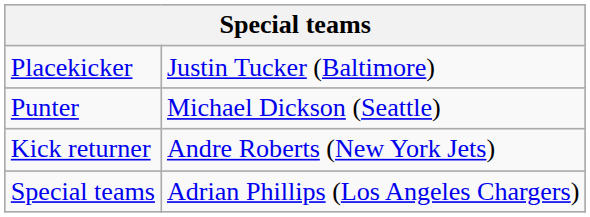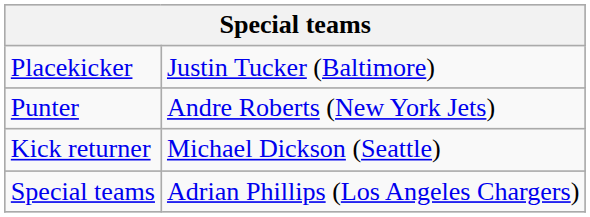(304, 107) Michael Dickson (Seattle) -> (331, 107) Andre Roberts (New York Jets)
(331, 149) Andre Roberts (New York Jets) -> (304, 149) Michael Dickson (Seattle)
